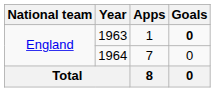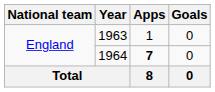(190, 35) bold -> (190, 35) normal
(149, 55) normal -> (149, 55) bold
